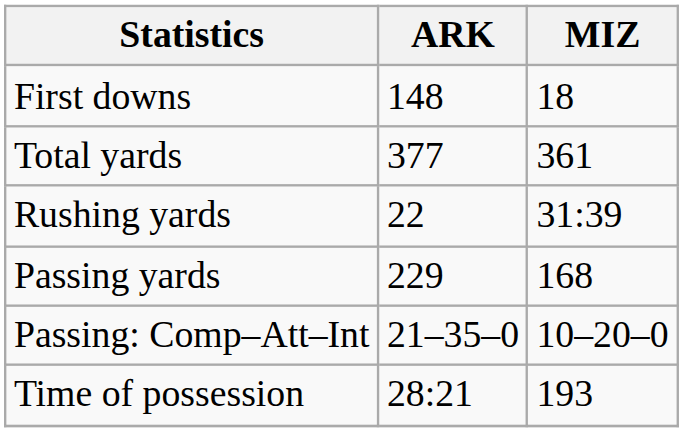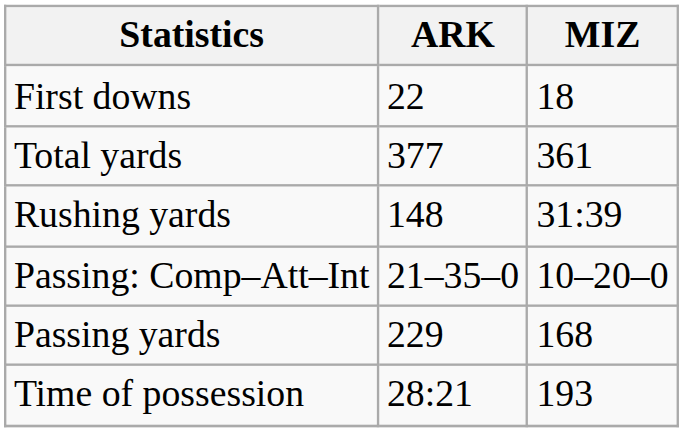(415, 95) 148 -> (406, 95) 22
(406, 214) 22 -> (415, 214) 148
rows swapped: (117, 274) <-> (192, 334)
